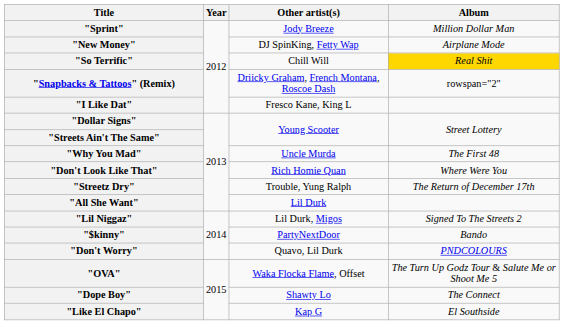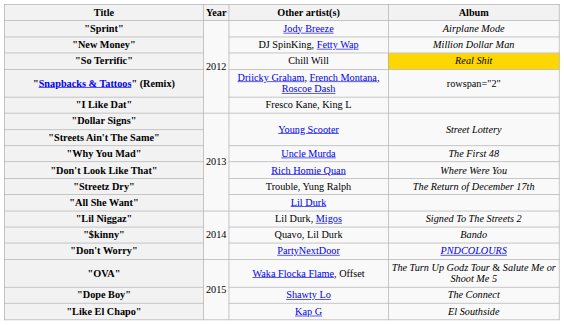(474, 28) Million Dollar Man -> (474, 28) Airplane Mode
(474, 45) Airplane Mode -> (474, 45) Million Dollar Man
(309, 235) PartyNextDoor -> (309, 235) Quavo, Lil Durk
(309, 251) Quavo, Lil Durk -> (309, 251) PartyNextDoor
